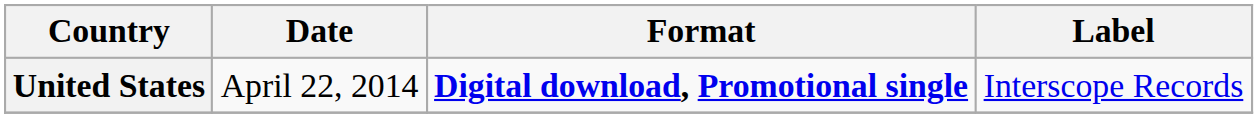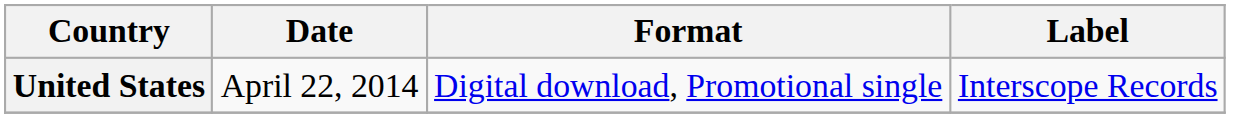(701, 84) bold -> (688, 84) normal
